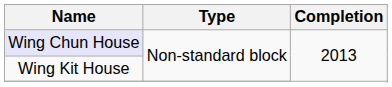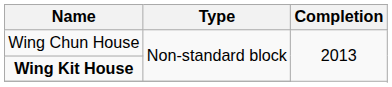(74, 42) lavender background -> (74, 42) no background
(74, 68) normal -> (74, 68) bold
